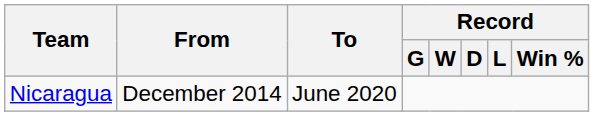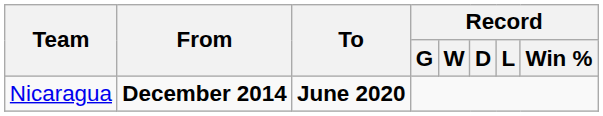(202, 93) normal -> (204, 93) bold
(344, 93) normal -> (351, 93) bold
